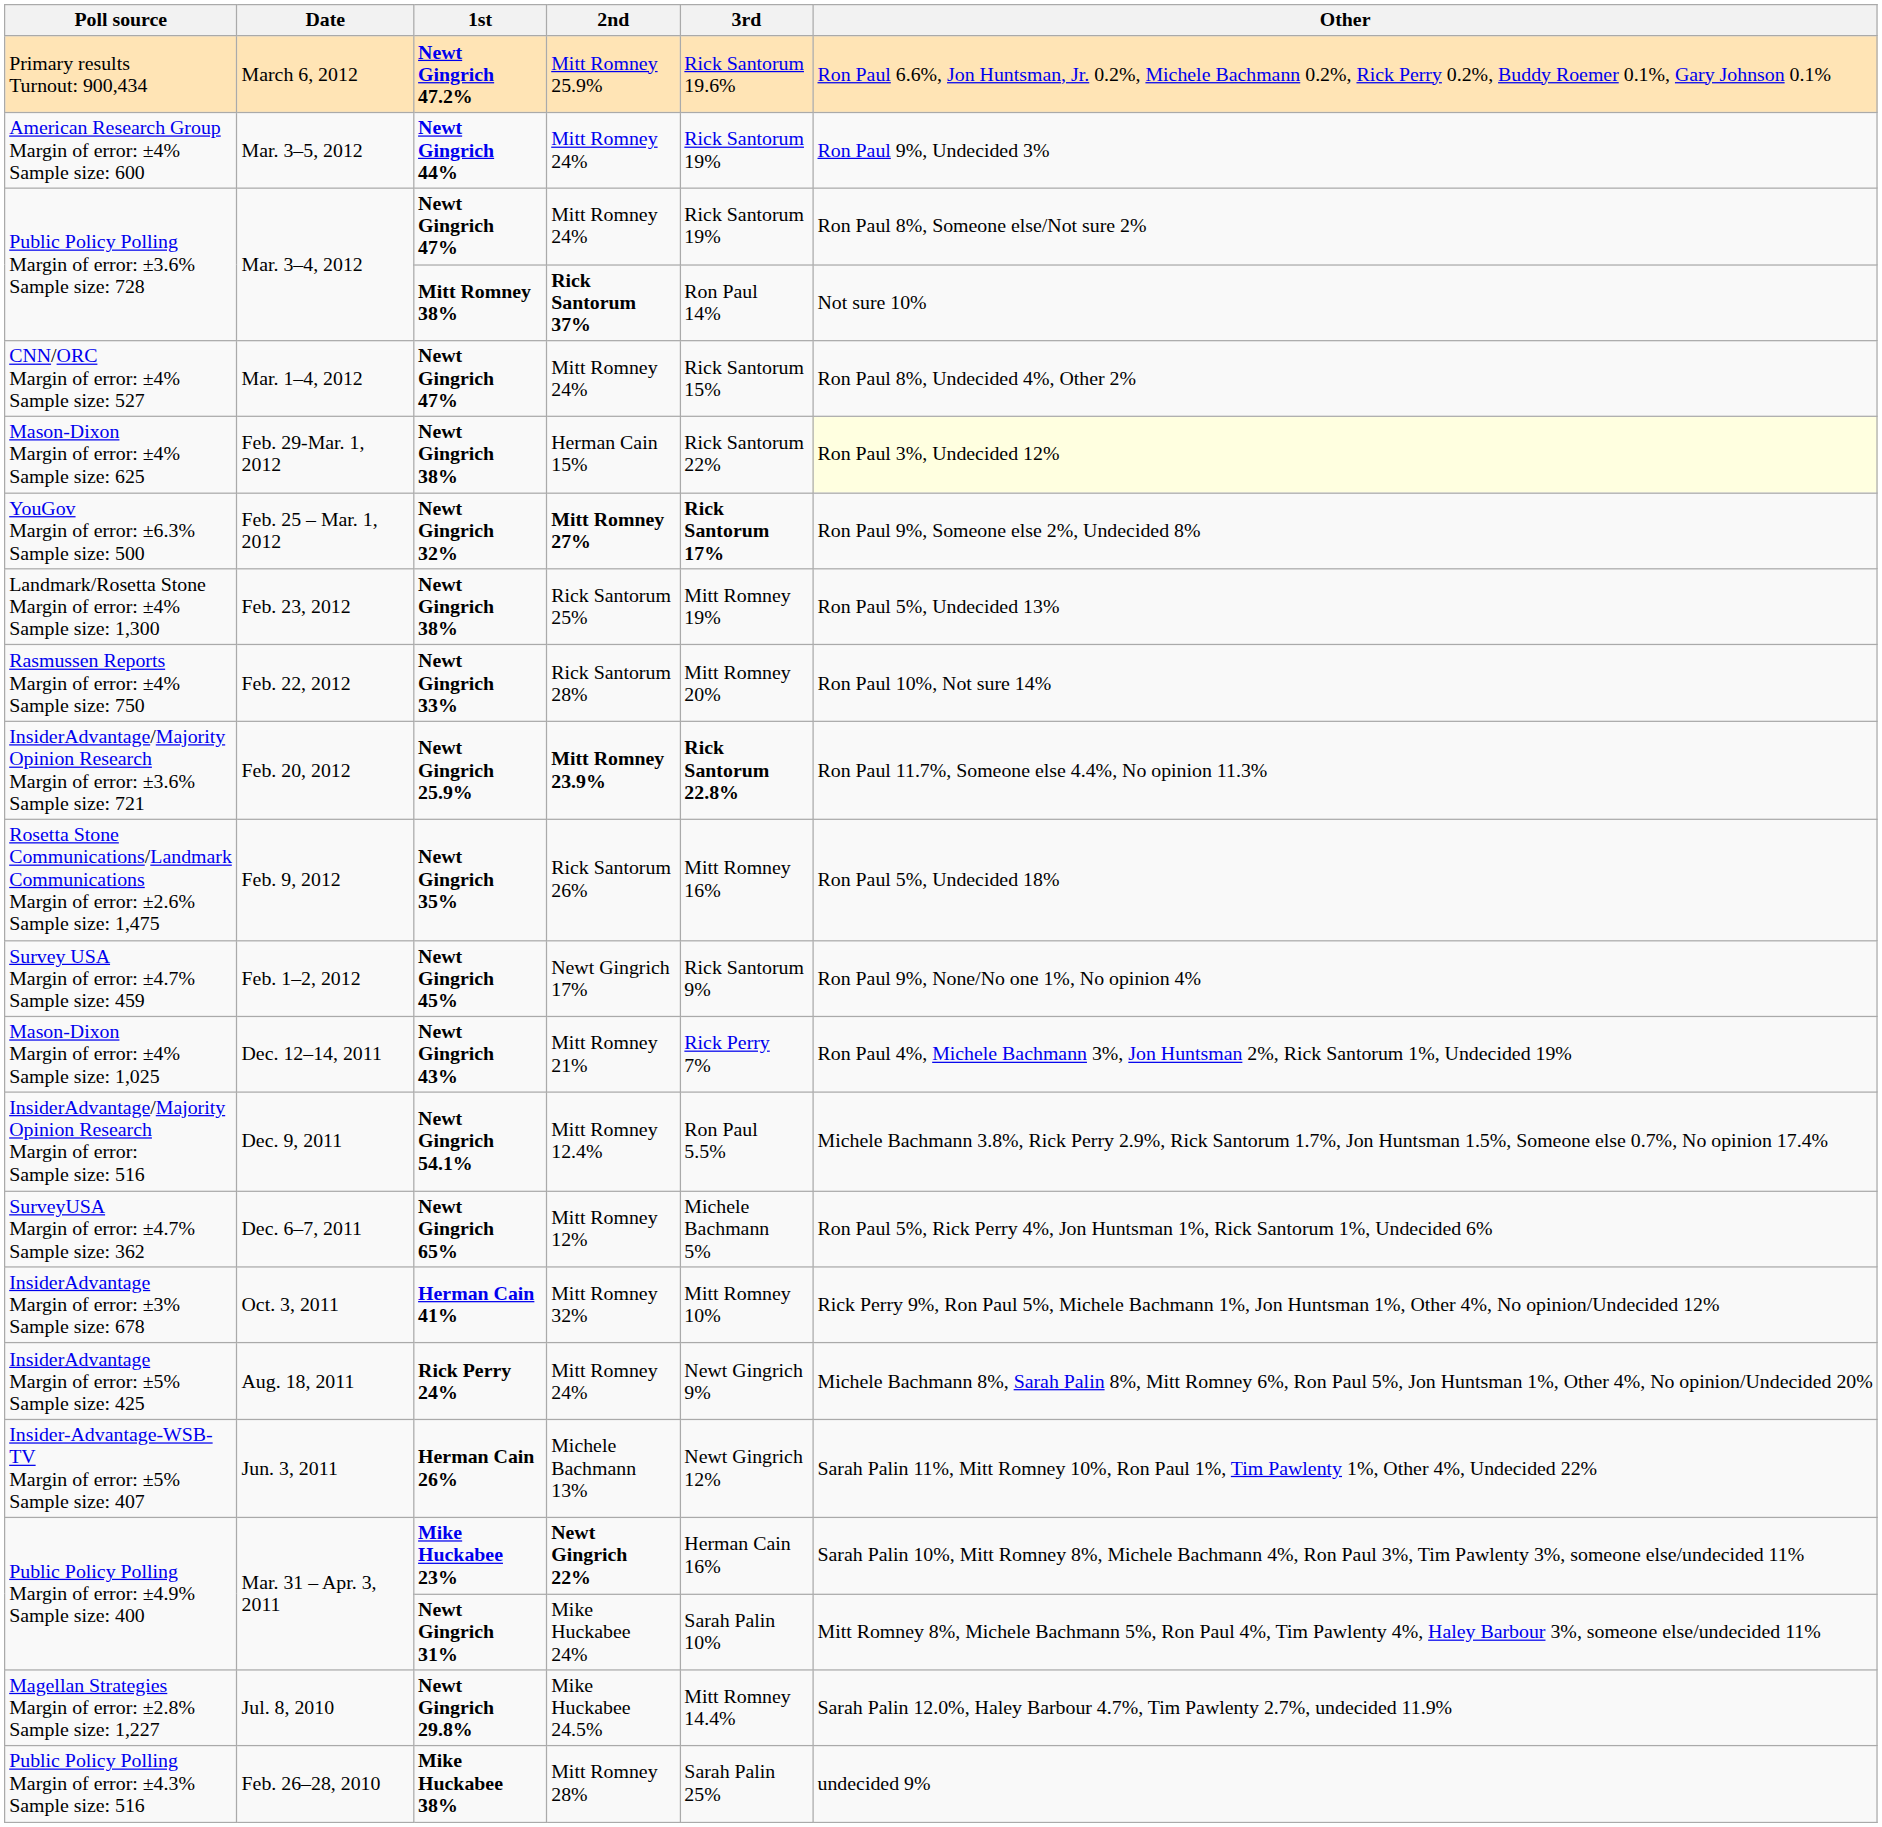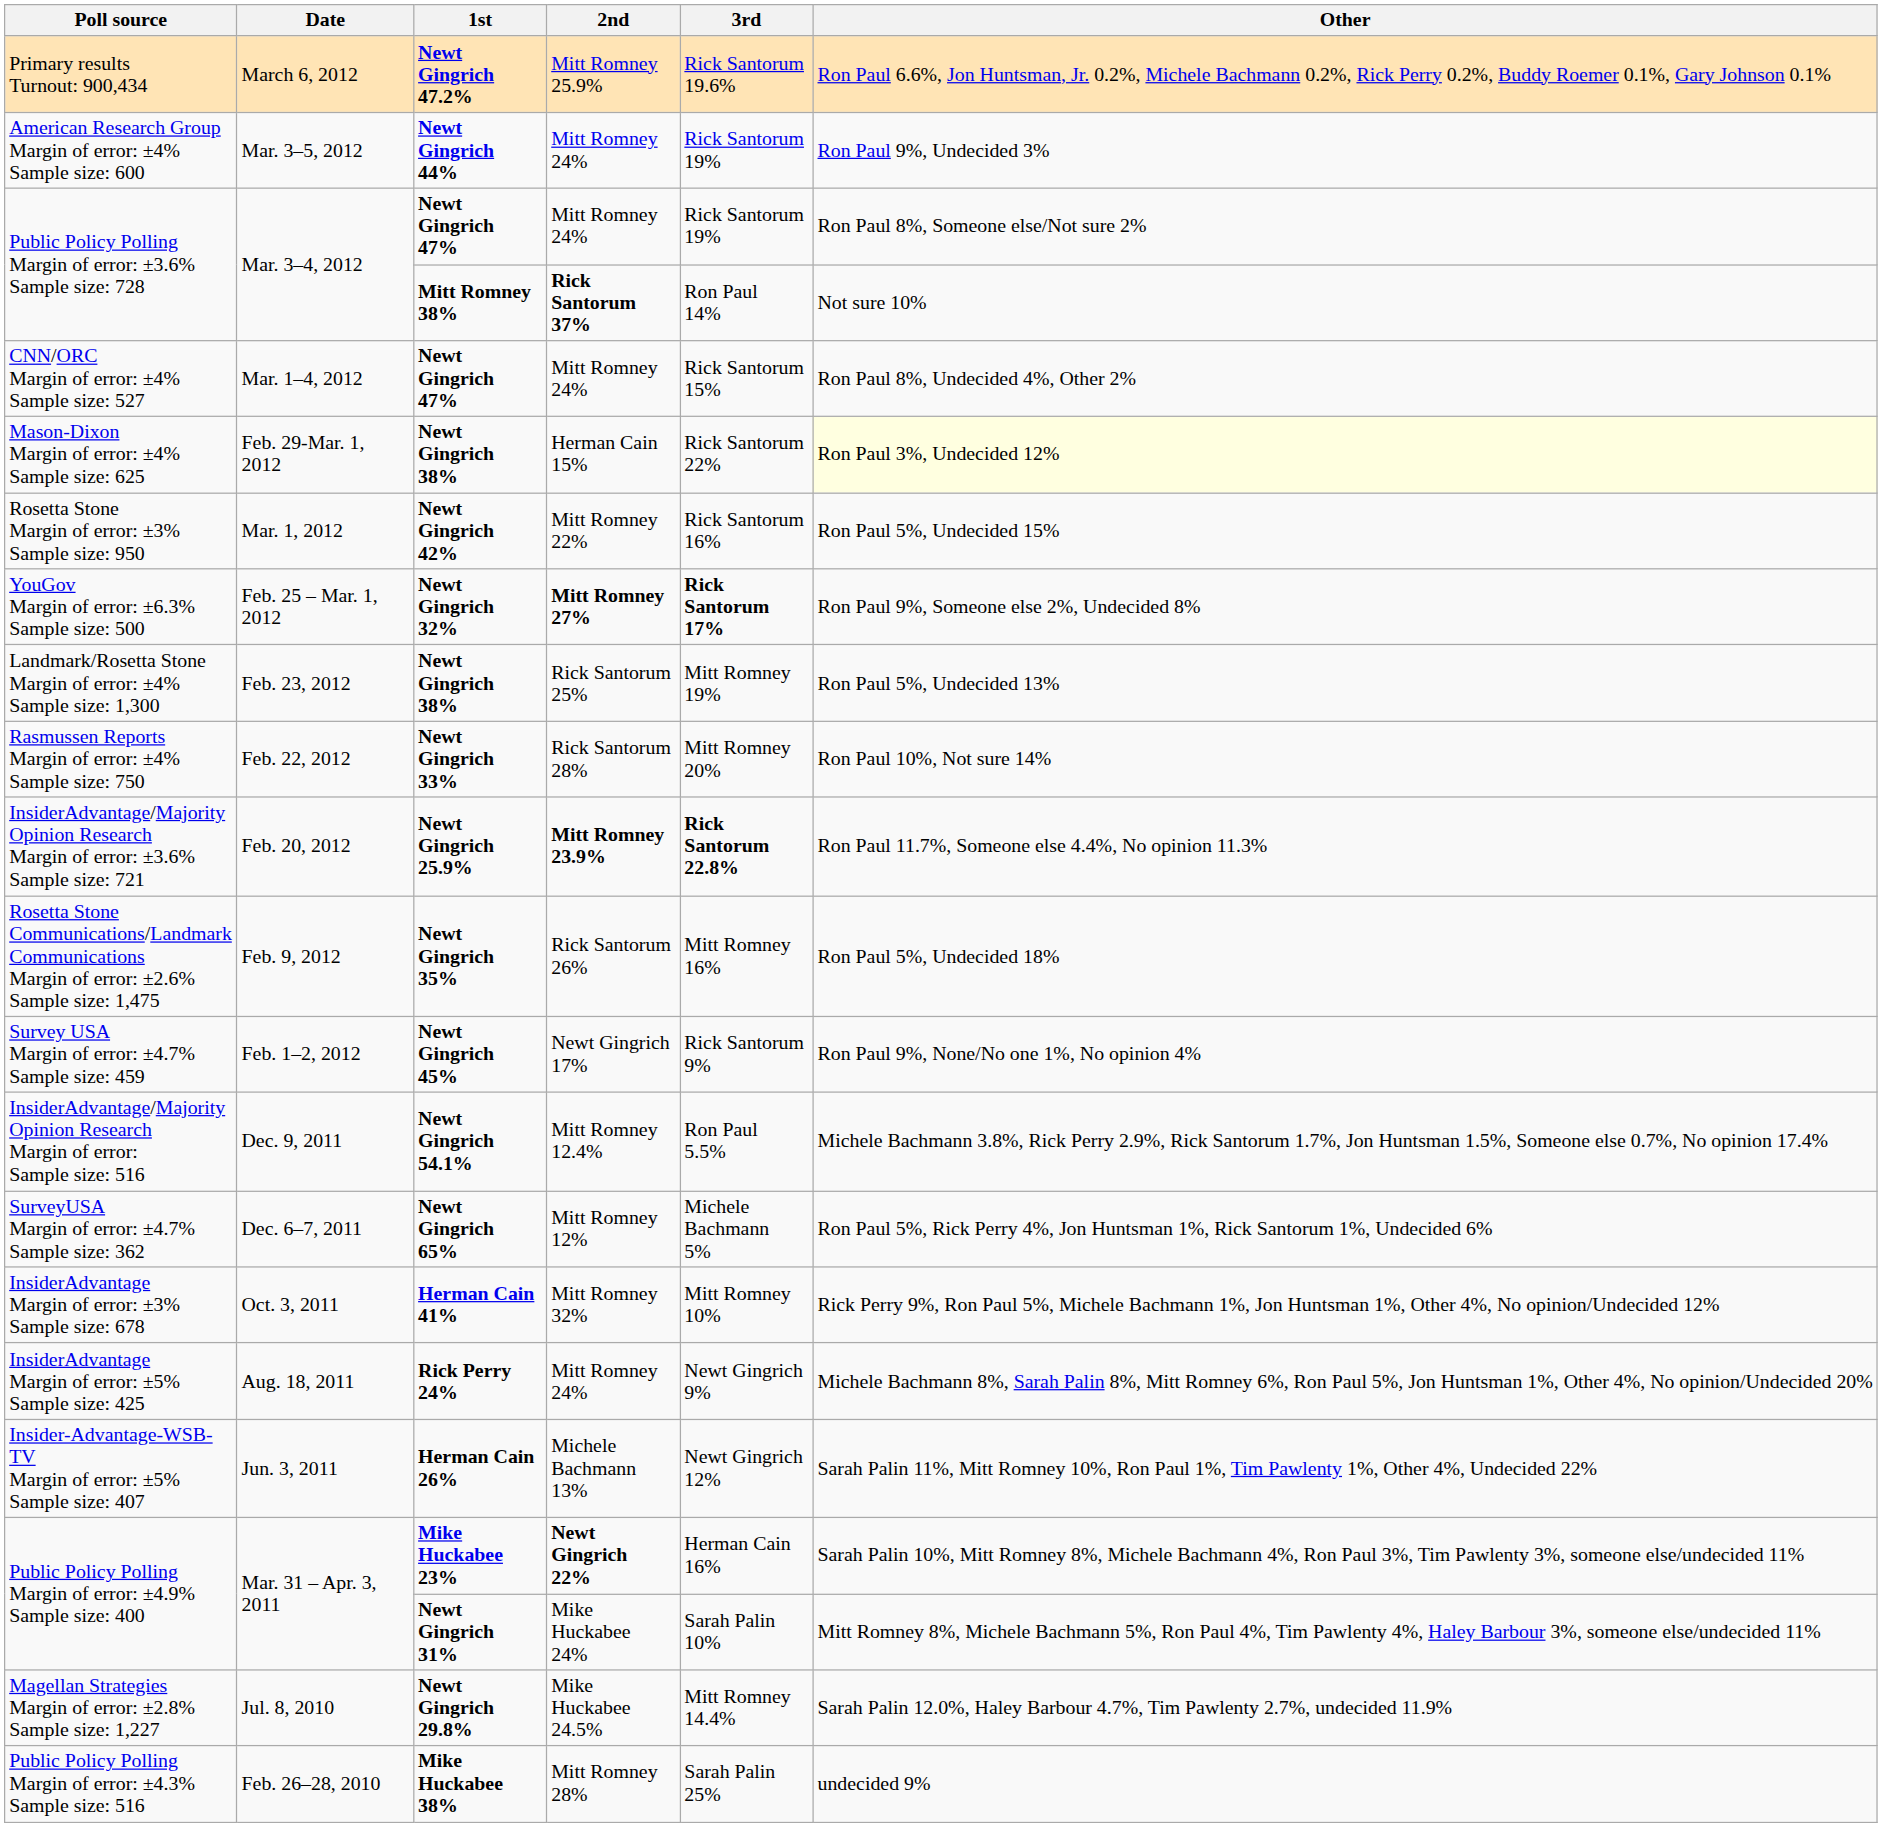+ row: (95, 530)
- row: (95, 1054)
